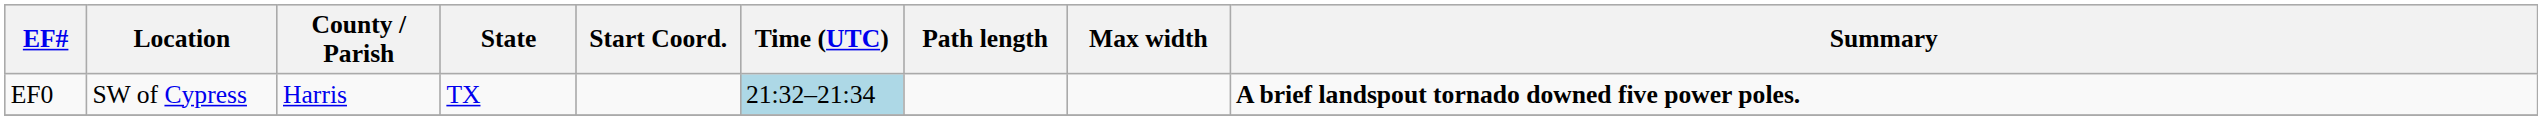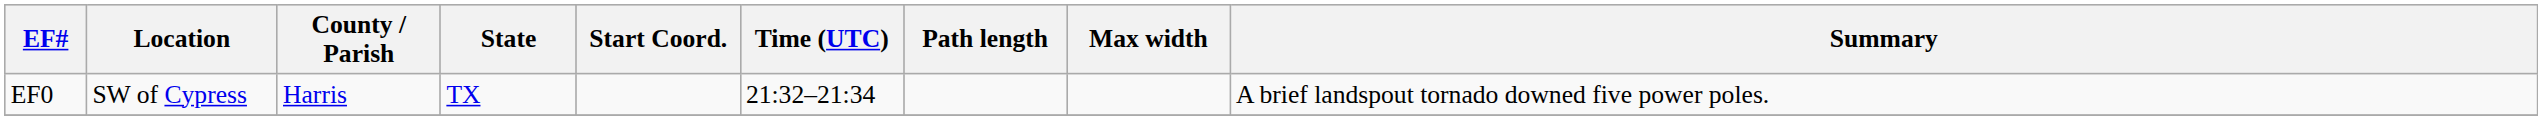(811, 94) lightblue background -> (811, 94) no background
(1518, 94) bold -> (1503, 94) normal
